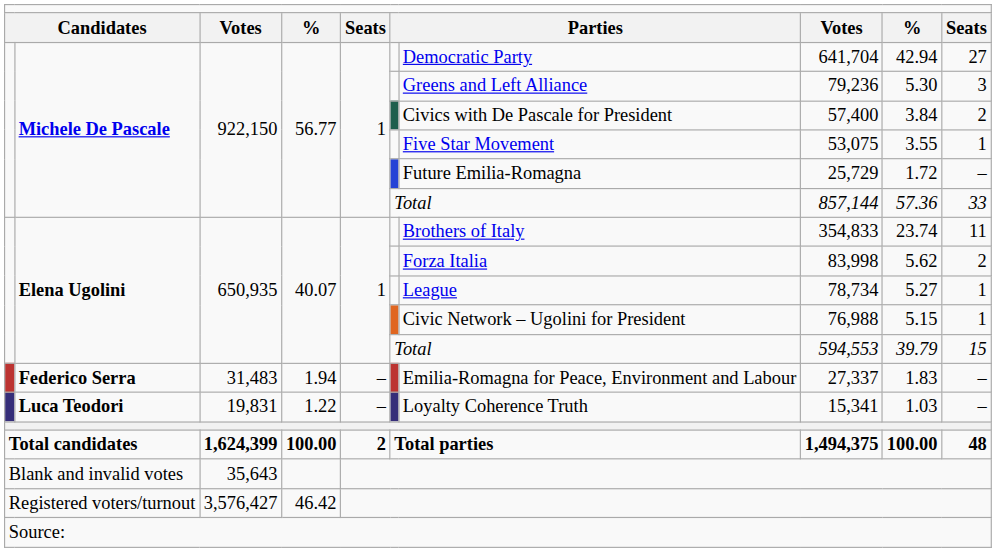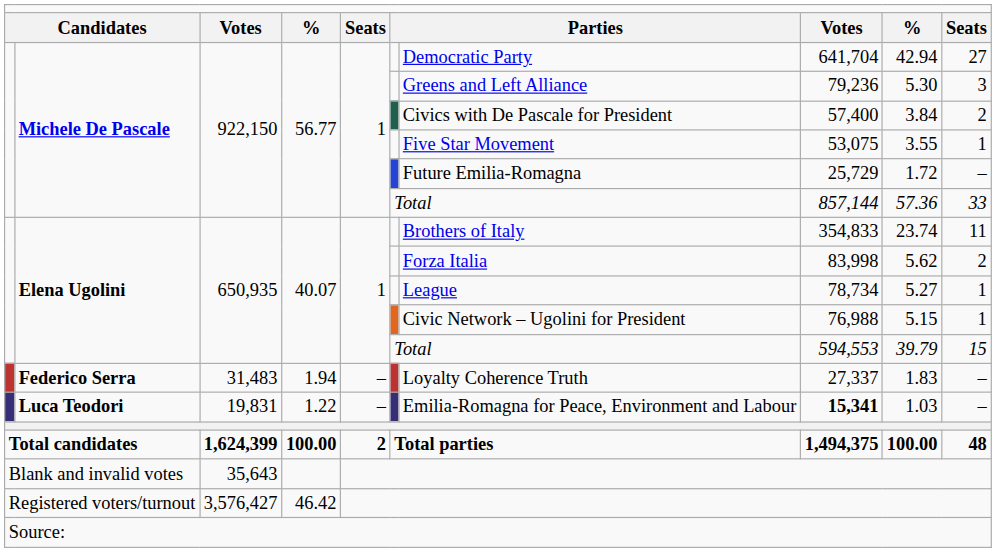(600, 377) Emilia-Romagna for Peace, Environment and Labour -> (495, 377) Loyalty Coherence Truth
(495, 406) Loyalty Coherence Truth -> (600, 406) Emilia-Romagna for Peace, Environment and Labour
(853, 406) normal -> (853, 406) bold
